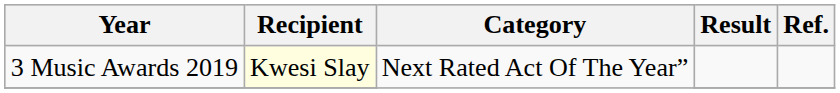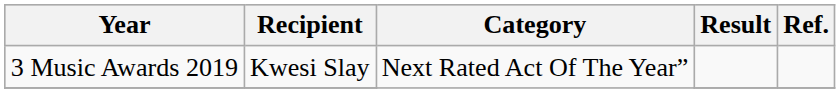(310, 66) lightyellow background -> (310, 66) no background
